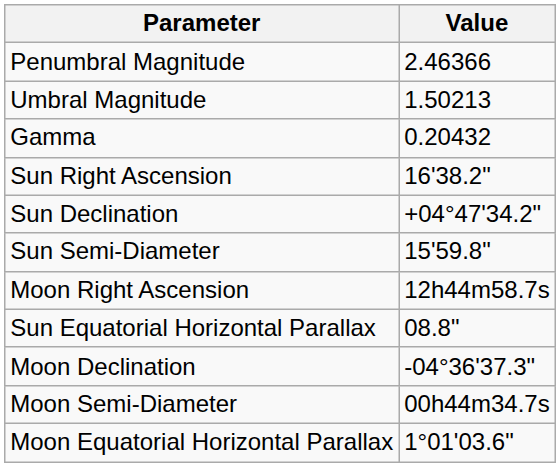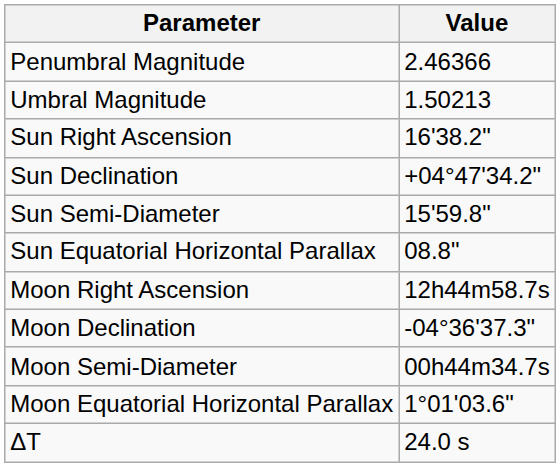- row: (53, 137)
rows swapped: (193, 328) <-> (130, 289)
+ row: (26, 442)
